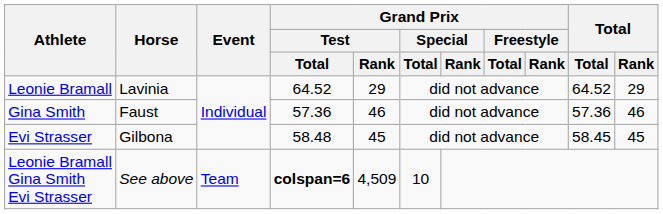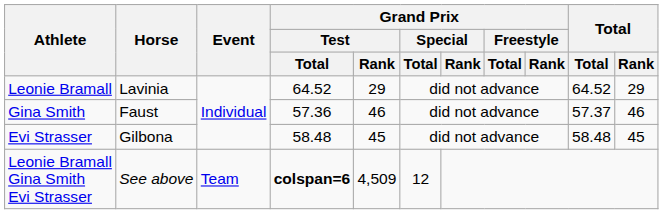(591, 113) 57.36 -> (591, 113) 57.37
(591, 137) 58.45 -> (591, 137) 58.48
(421, 179) 10 -> (421, 179) 12
